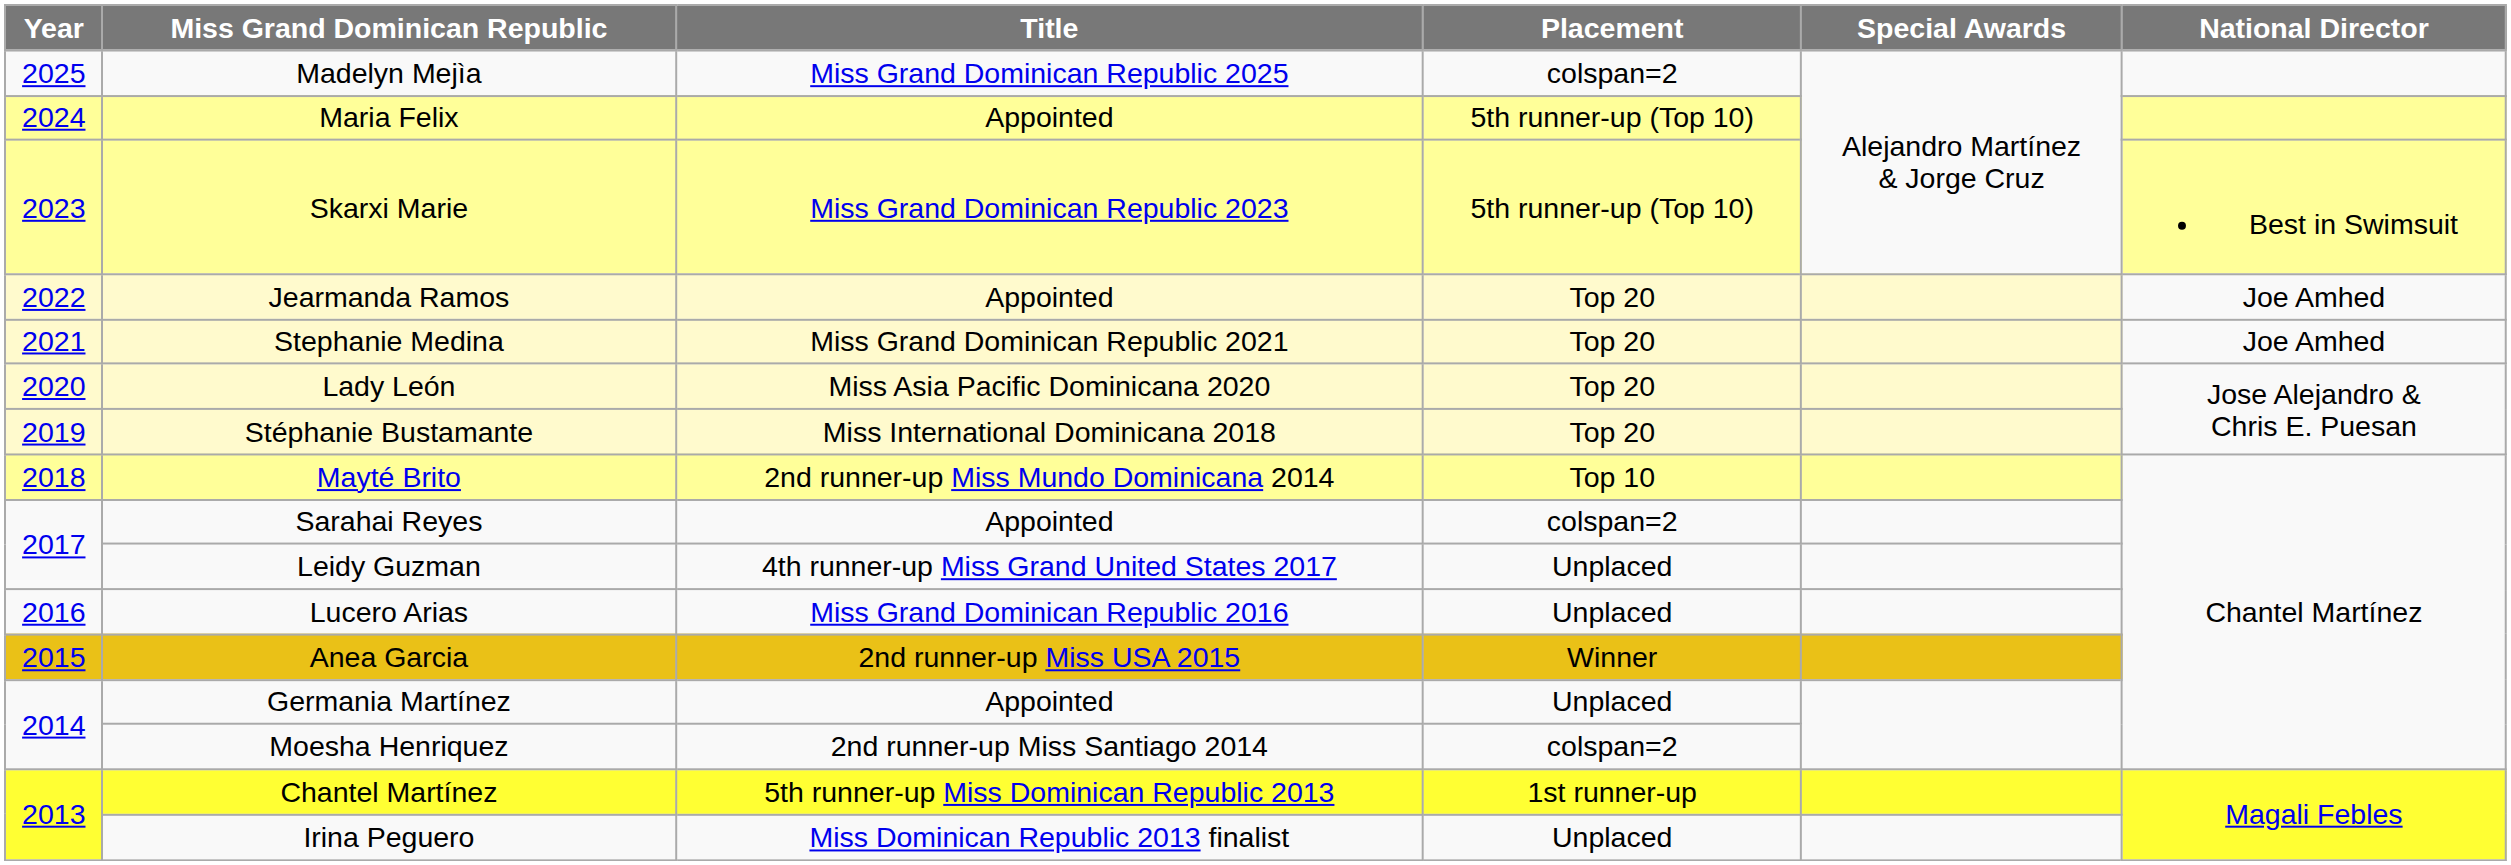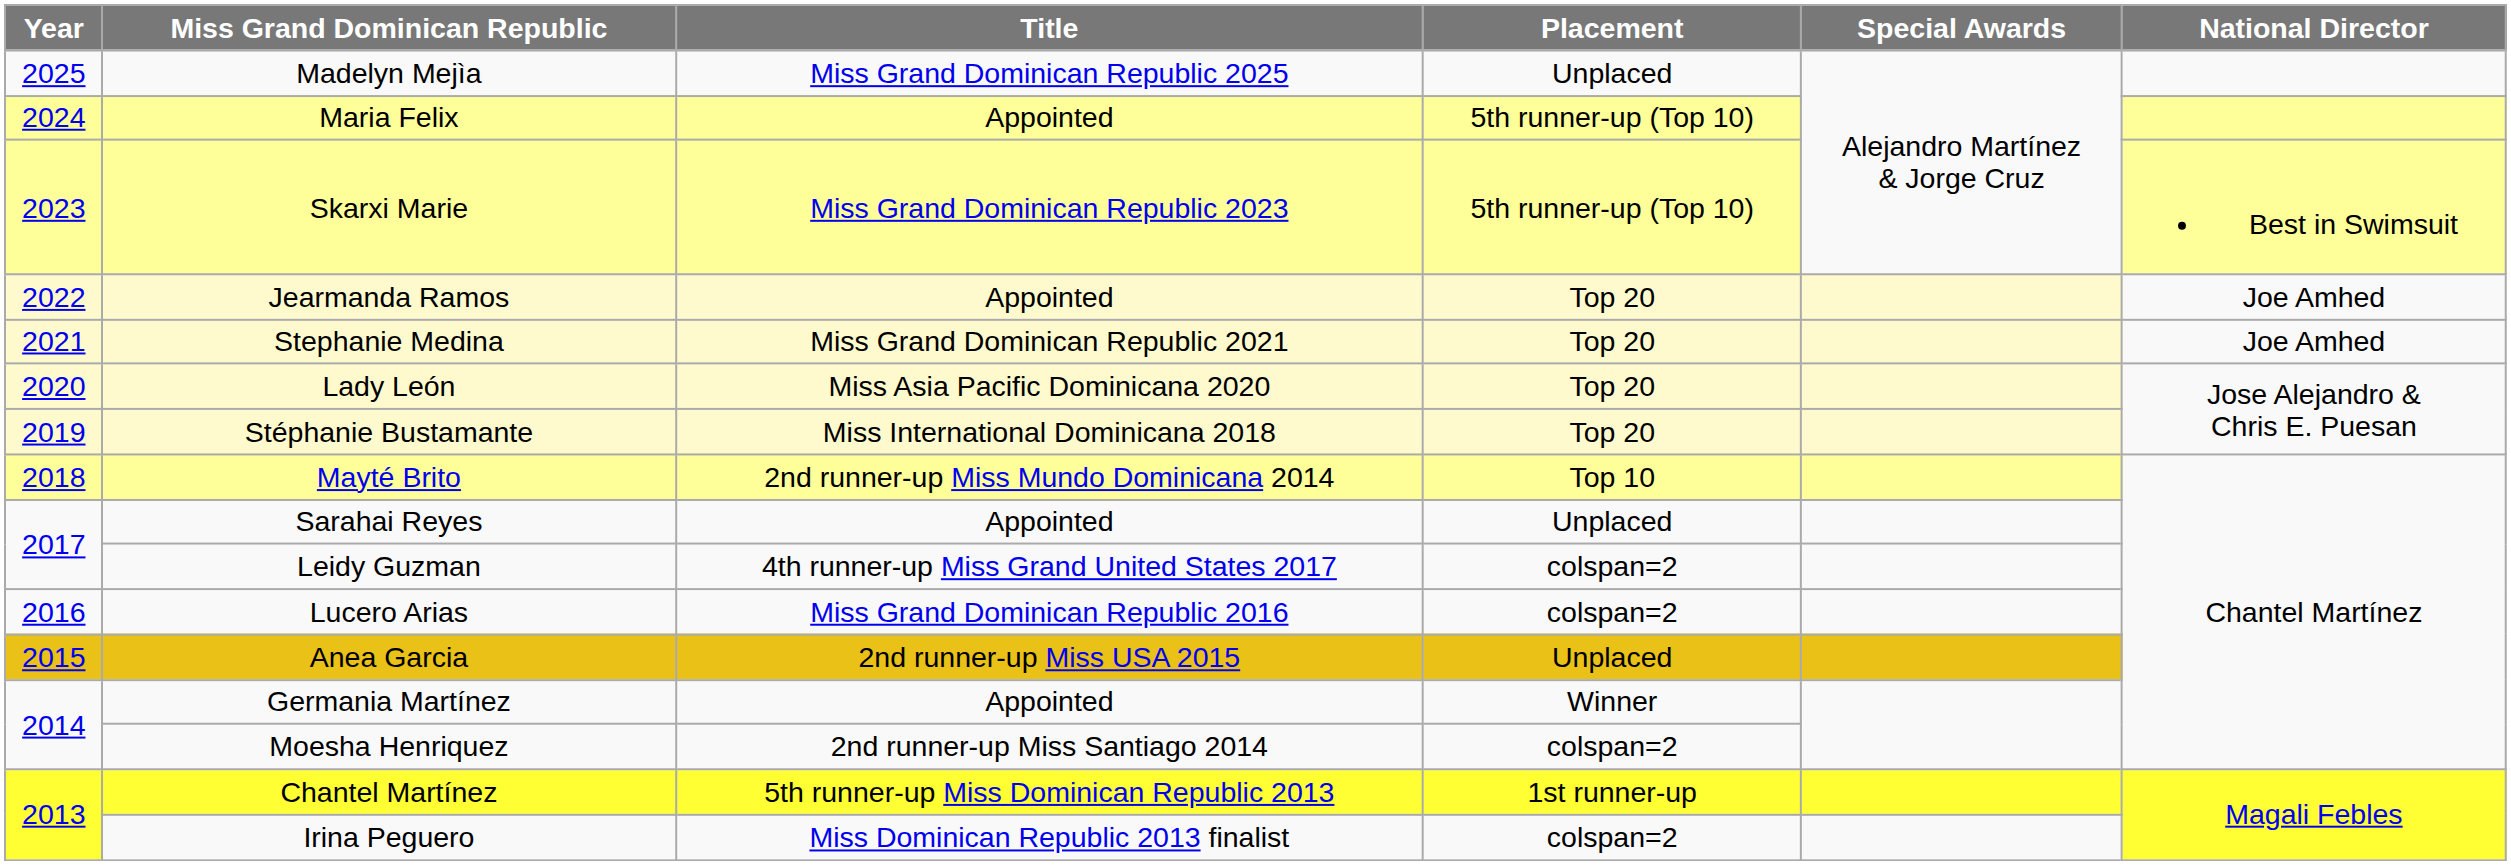(1612, 73) colspan=2 -> (1612, 73) Unplaced
(1612, 522) colspan=2 -> (1612, 522) Unplaced
(1612, 567) Unplaced -> (1612, 567) colspan=2
(1612, 612) Unplaced -> (1612, 612) colspan=2
(1612, 657) Winner -> (1612, 657) Unplaced
(1612, 702) Unplaced -> (1612, 702) Winner
(1612, 837) Unplaced -> (1612, 837) colspan=2
